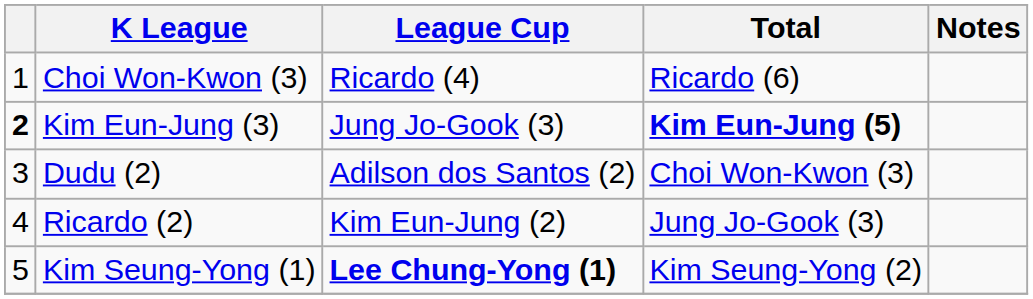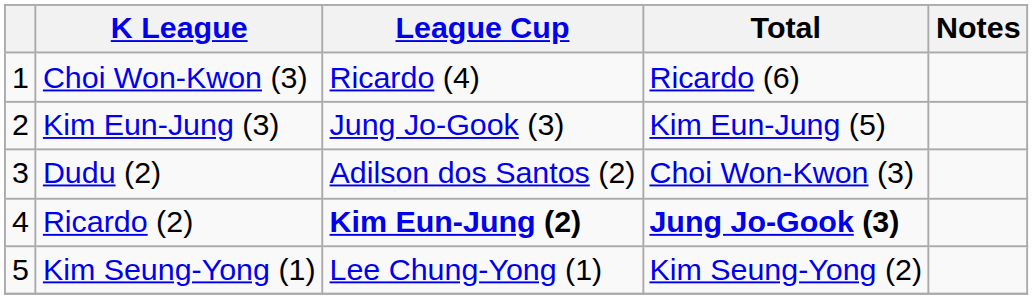(20, 125) bold -> (20, 125) normal
(775, 125) bold -> (768, 125) normal
(448, 221) normal -> (455, 221) bold
(767, 221) normal -> (774, 221) bold
(473, 269) bold -> (466, 269) normal
